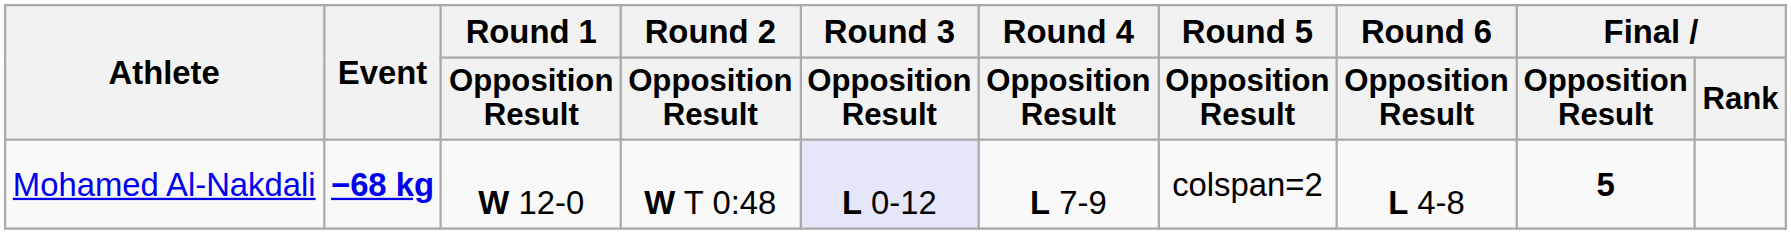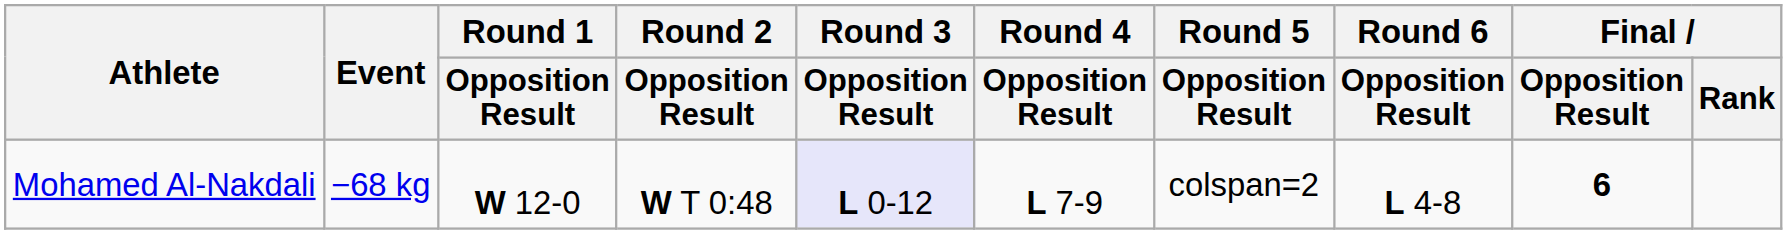(382, 185) bold -> (381, 185) normal
(1606, 185) 5 -> (1602, 185) 6
